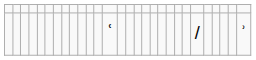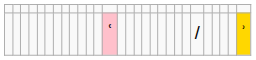(110, 33) no background -> (110, 33) pink background
(243, 33) no background -> (243, 33) gold background
